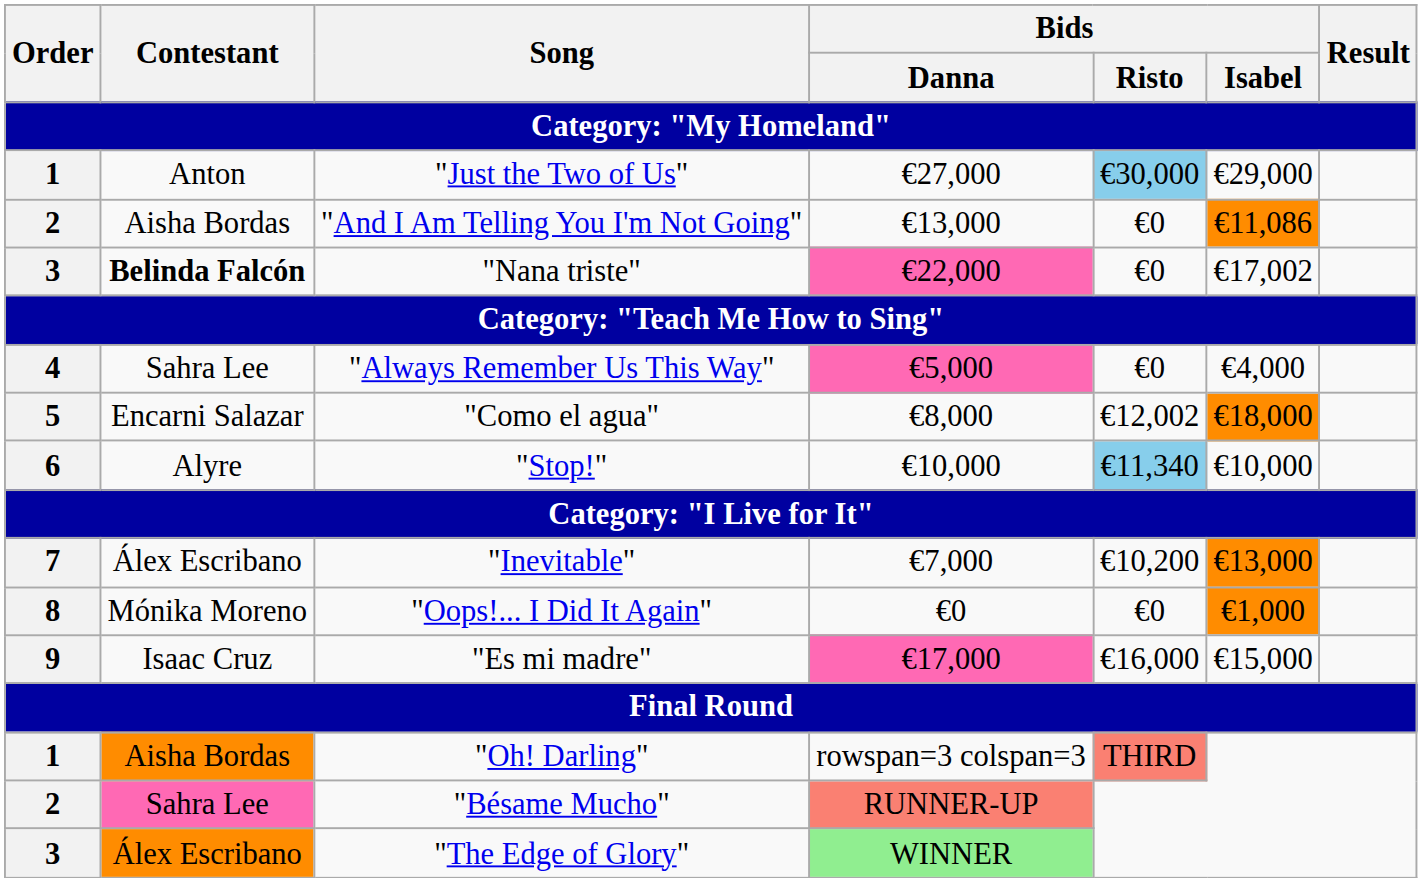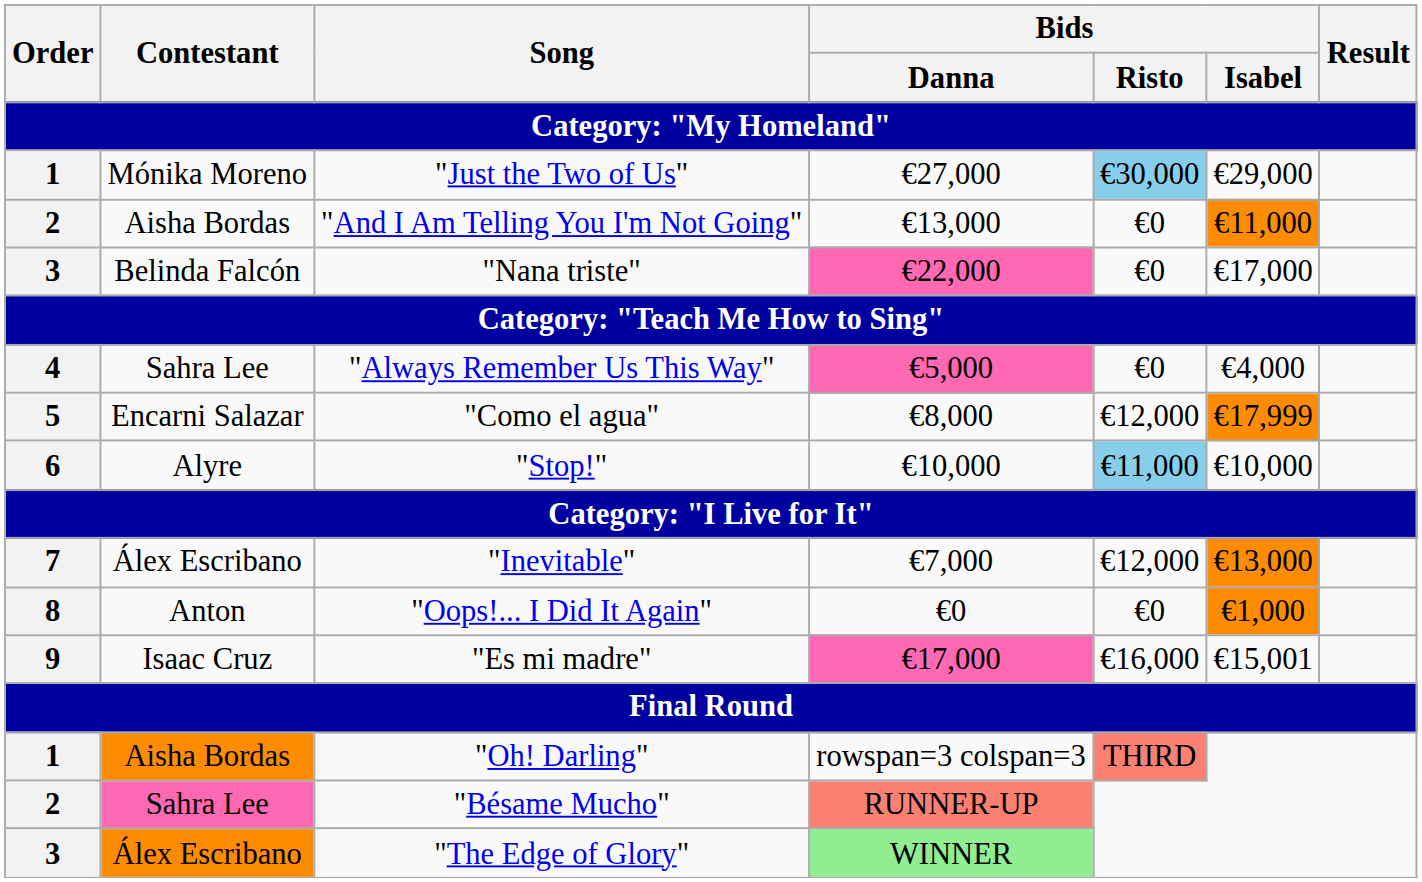(207, 174) Anton -> (207, 174) Mónika Moreno
(1263, 222) €11,086 -> (1263, 222) €11,000
(207, 271) bold -> (207, 271) normal
(1263, 271) €17,002 -> (1263, 271) €17,000
(1150, 416) €12,002 -> (1150, 416) €12,000
(1263, 416) €18,000 -> (1263, 416) €17,999
(1150, 464) €11,340 -> (1150, 464) €11,000
(1150, 561) €10,200 -> (1150, 561) €12,000
(207, 610) Mónika Moreno -> (207, 610) Anton
(1263, 658) €15,000 -> (1263, 658) €15,001
